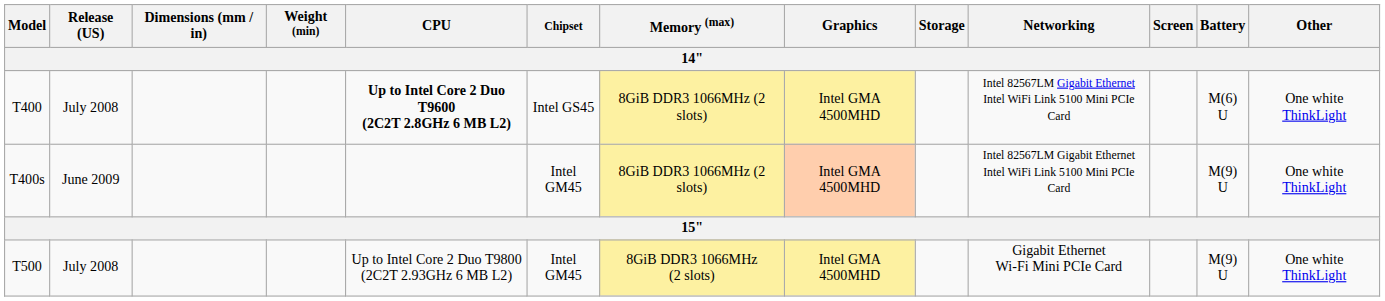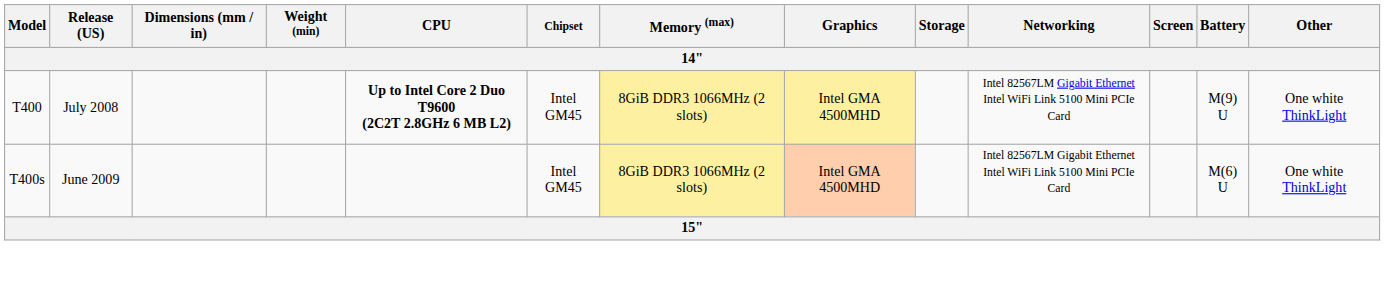(563, 107) Intel GS45 -> (563, 107) Intel GM45
(1223, 107) M(6) U -> (1223, 107) M(9) U
(1223, 179) M(9) U -> (1223, 179) M(6) U
- row: (27, 267)
